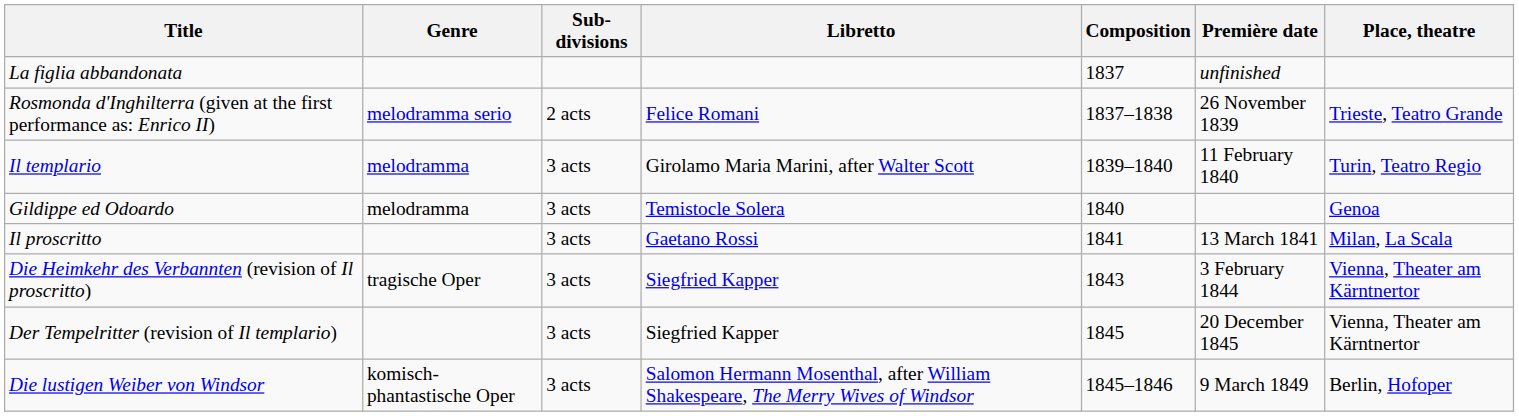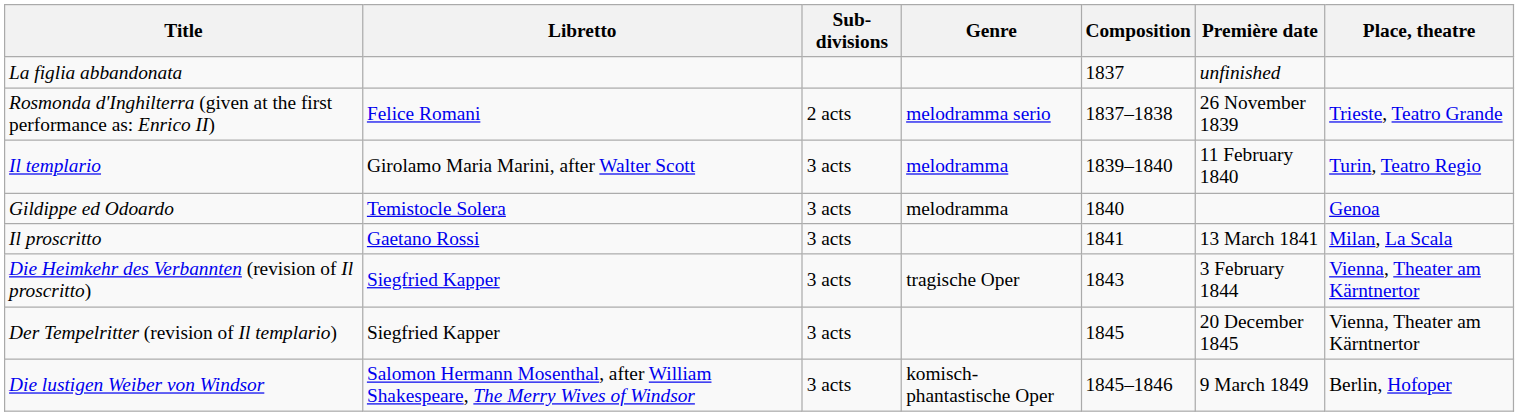columns swapped: (452, 30) <-> (861, 30)
